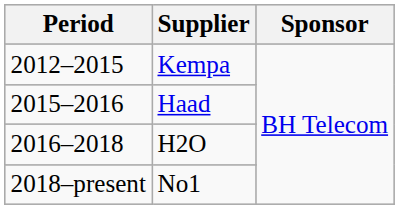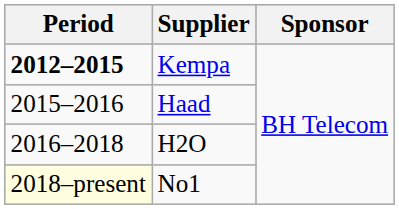(67, 64) normal -> (67, 64) bold
(78, 183) no background -> (78, 183) lightyellow background
